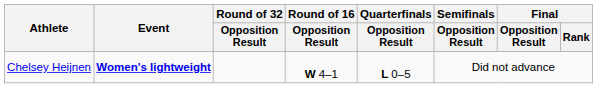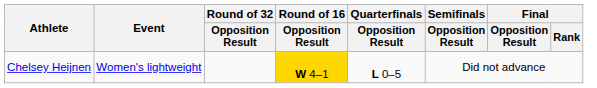(154, 68) bold -> (149, 68) normal
(321, 74) no background -> (312, 74) gold background
